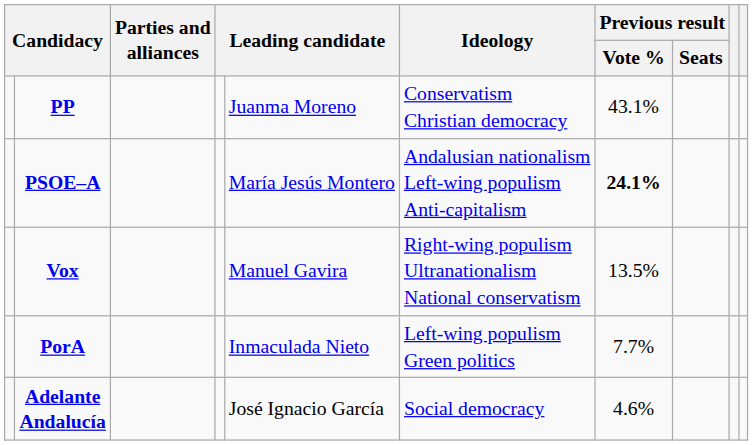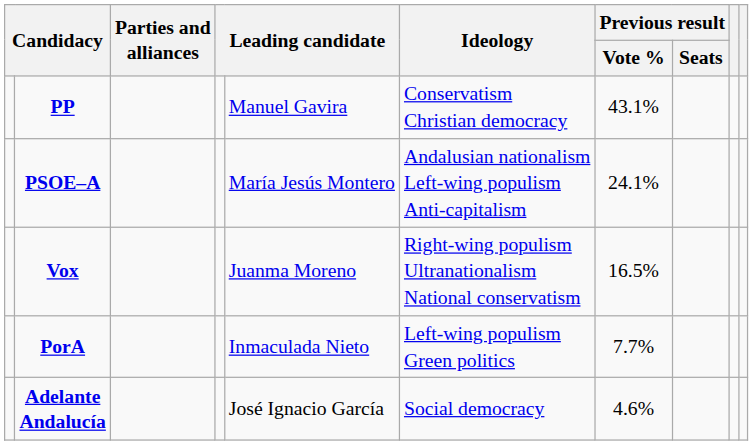(292, 107) Juanma Moreno -> (288, 107) Manuel Gavira
(634, 182) bold -> (634, 182) normal
(288, 271) Manuel Gavira -> (292, 271) Juanma Moreno
(634, 271) 13.5% -> (634, 271) 16.5%
